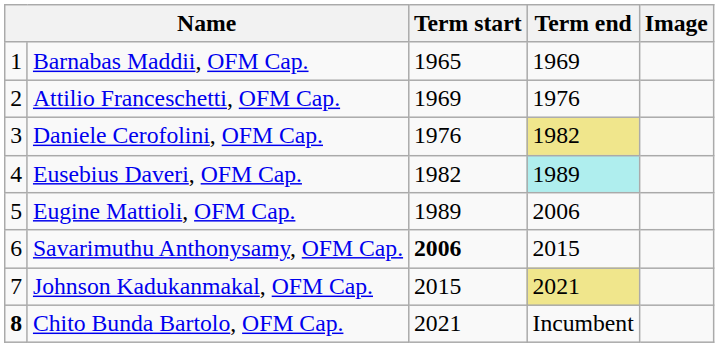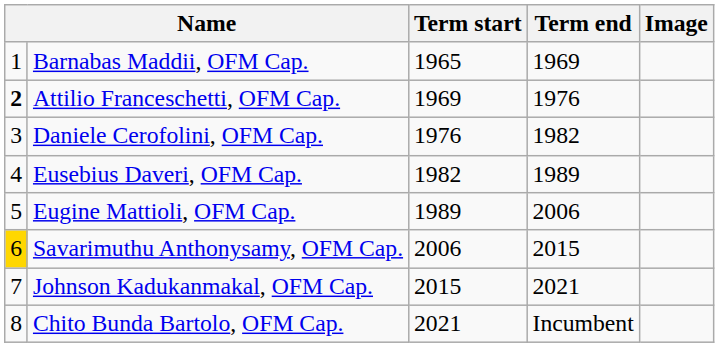(16, 98) normal -> (16, 98) bold
(556, 135) khaki background -> (556, 135) no background
(556, 173) paleturquoise background -> (556, 173) no background
(16, 248) no background -> (16, 248) gold background
(438, 248) bold -> (438, 248) normal
(556, 286) khaki background -> (556, 286) no background
(16, 323) bold -> (16, 323) normal
